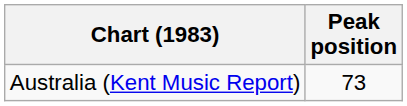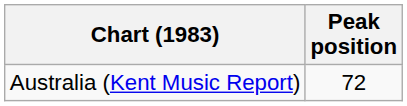(354, 82) 73 -> (354, 82) 72
